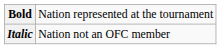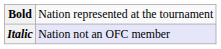(104, 34) no background -> (104, 34) lavender background
